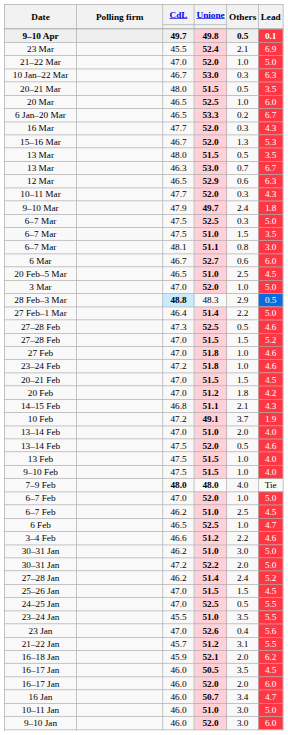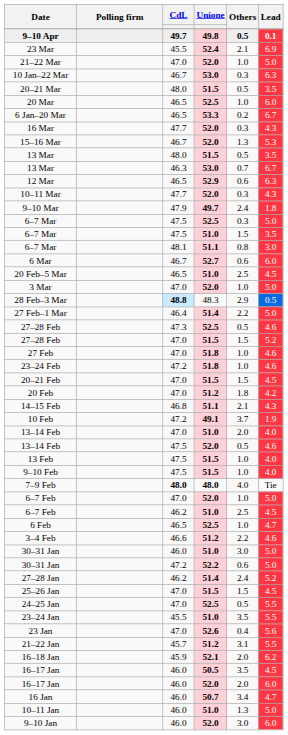(178, 551) 46.2 -> (178, 551) 46.0
(243, 564) 2.0 -> (243, 564) 0.6
(243, 709) 3.0 -> (243, 709) 1.3
